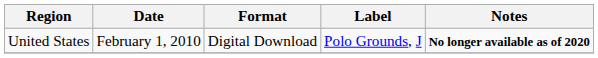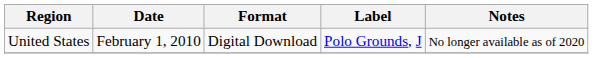(509, 40) bold -> (507, 41) normal
